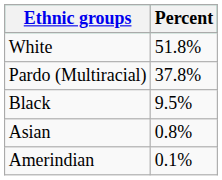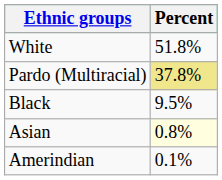(178, 75) no background -> (178, 75) khaki background
(173, 132) no background -> (173, 132) lightyellow background
